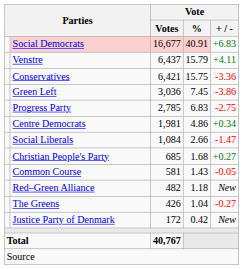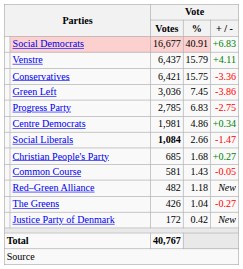(169, 140) normal -> (169, 140) bold
